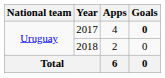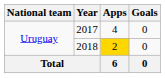(145, 30) bold -> (145, 30) normal
(115, 47) no background -> (115, 47) gold background
